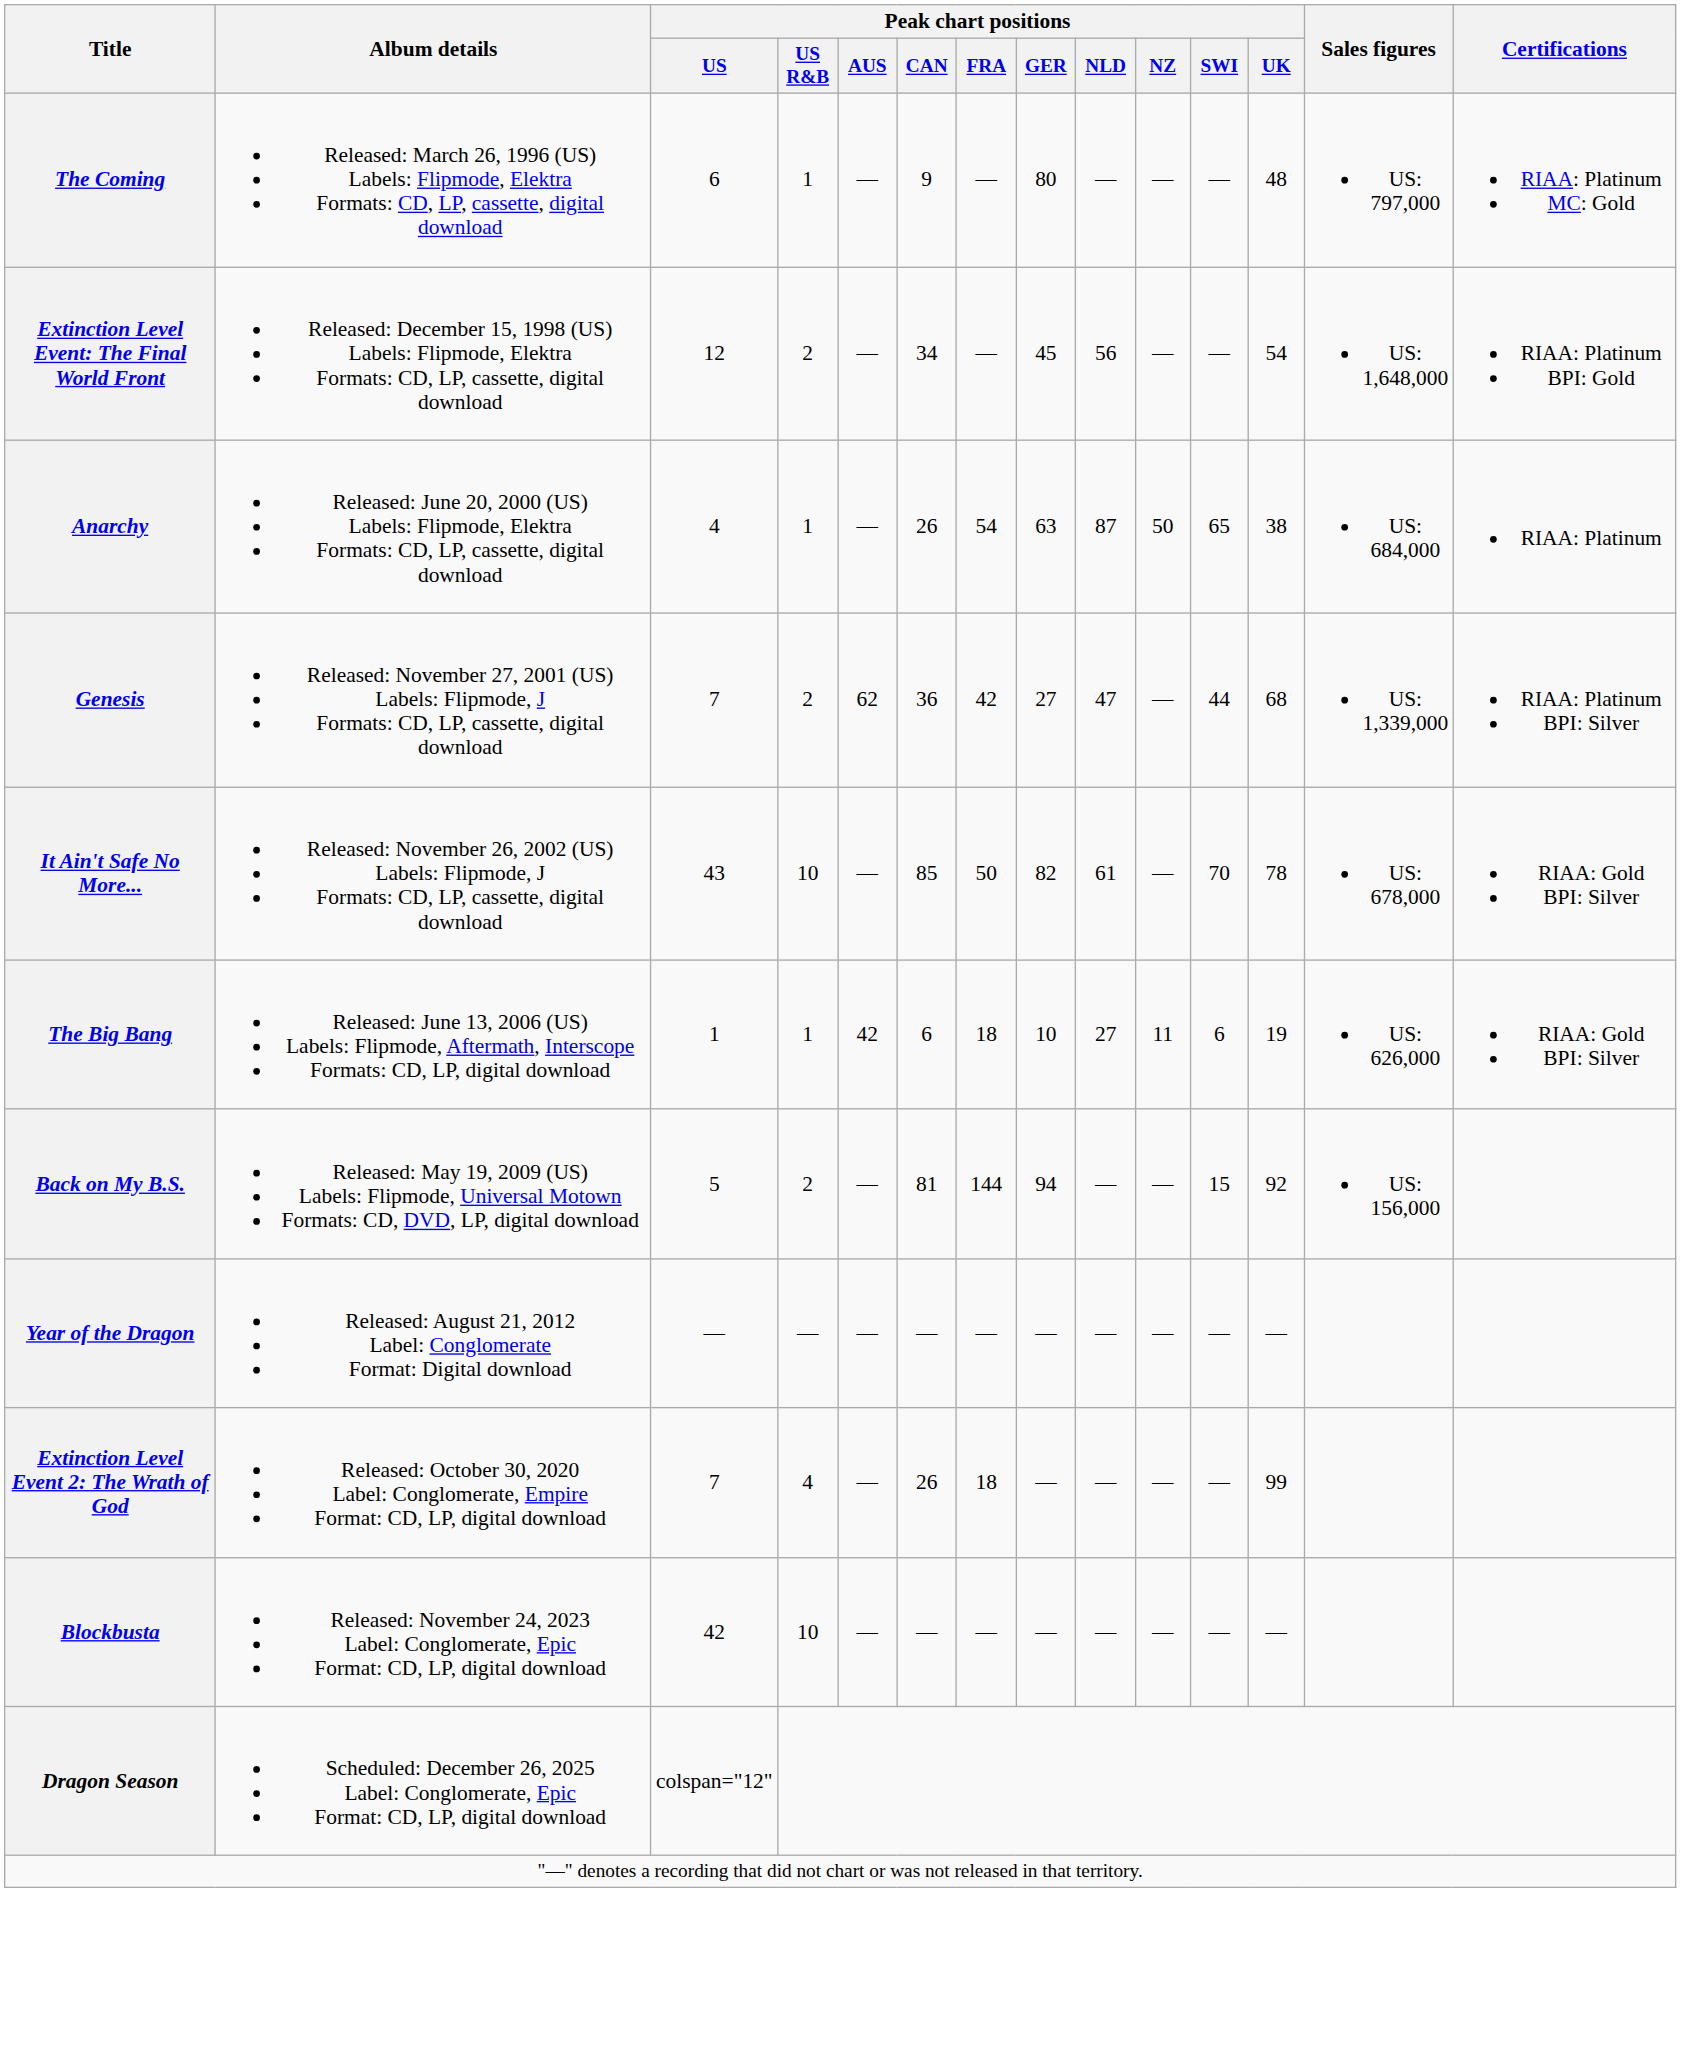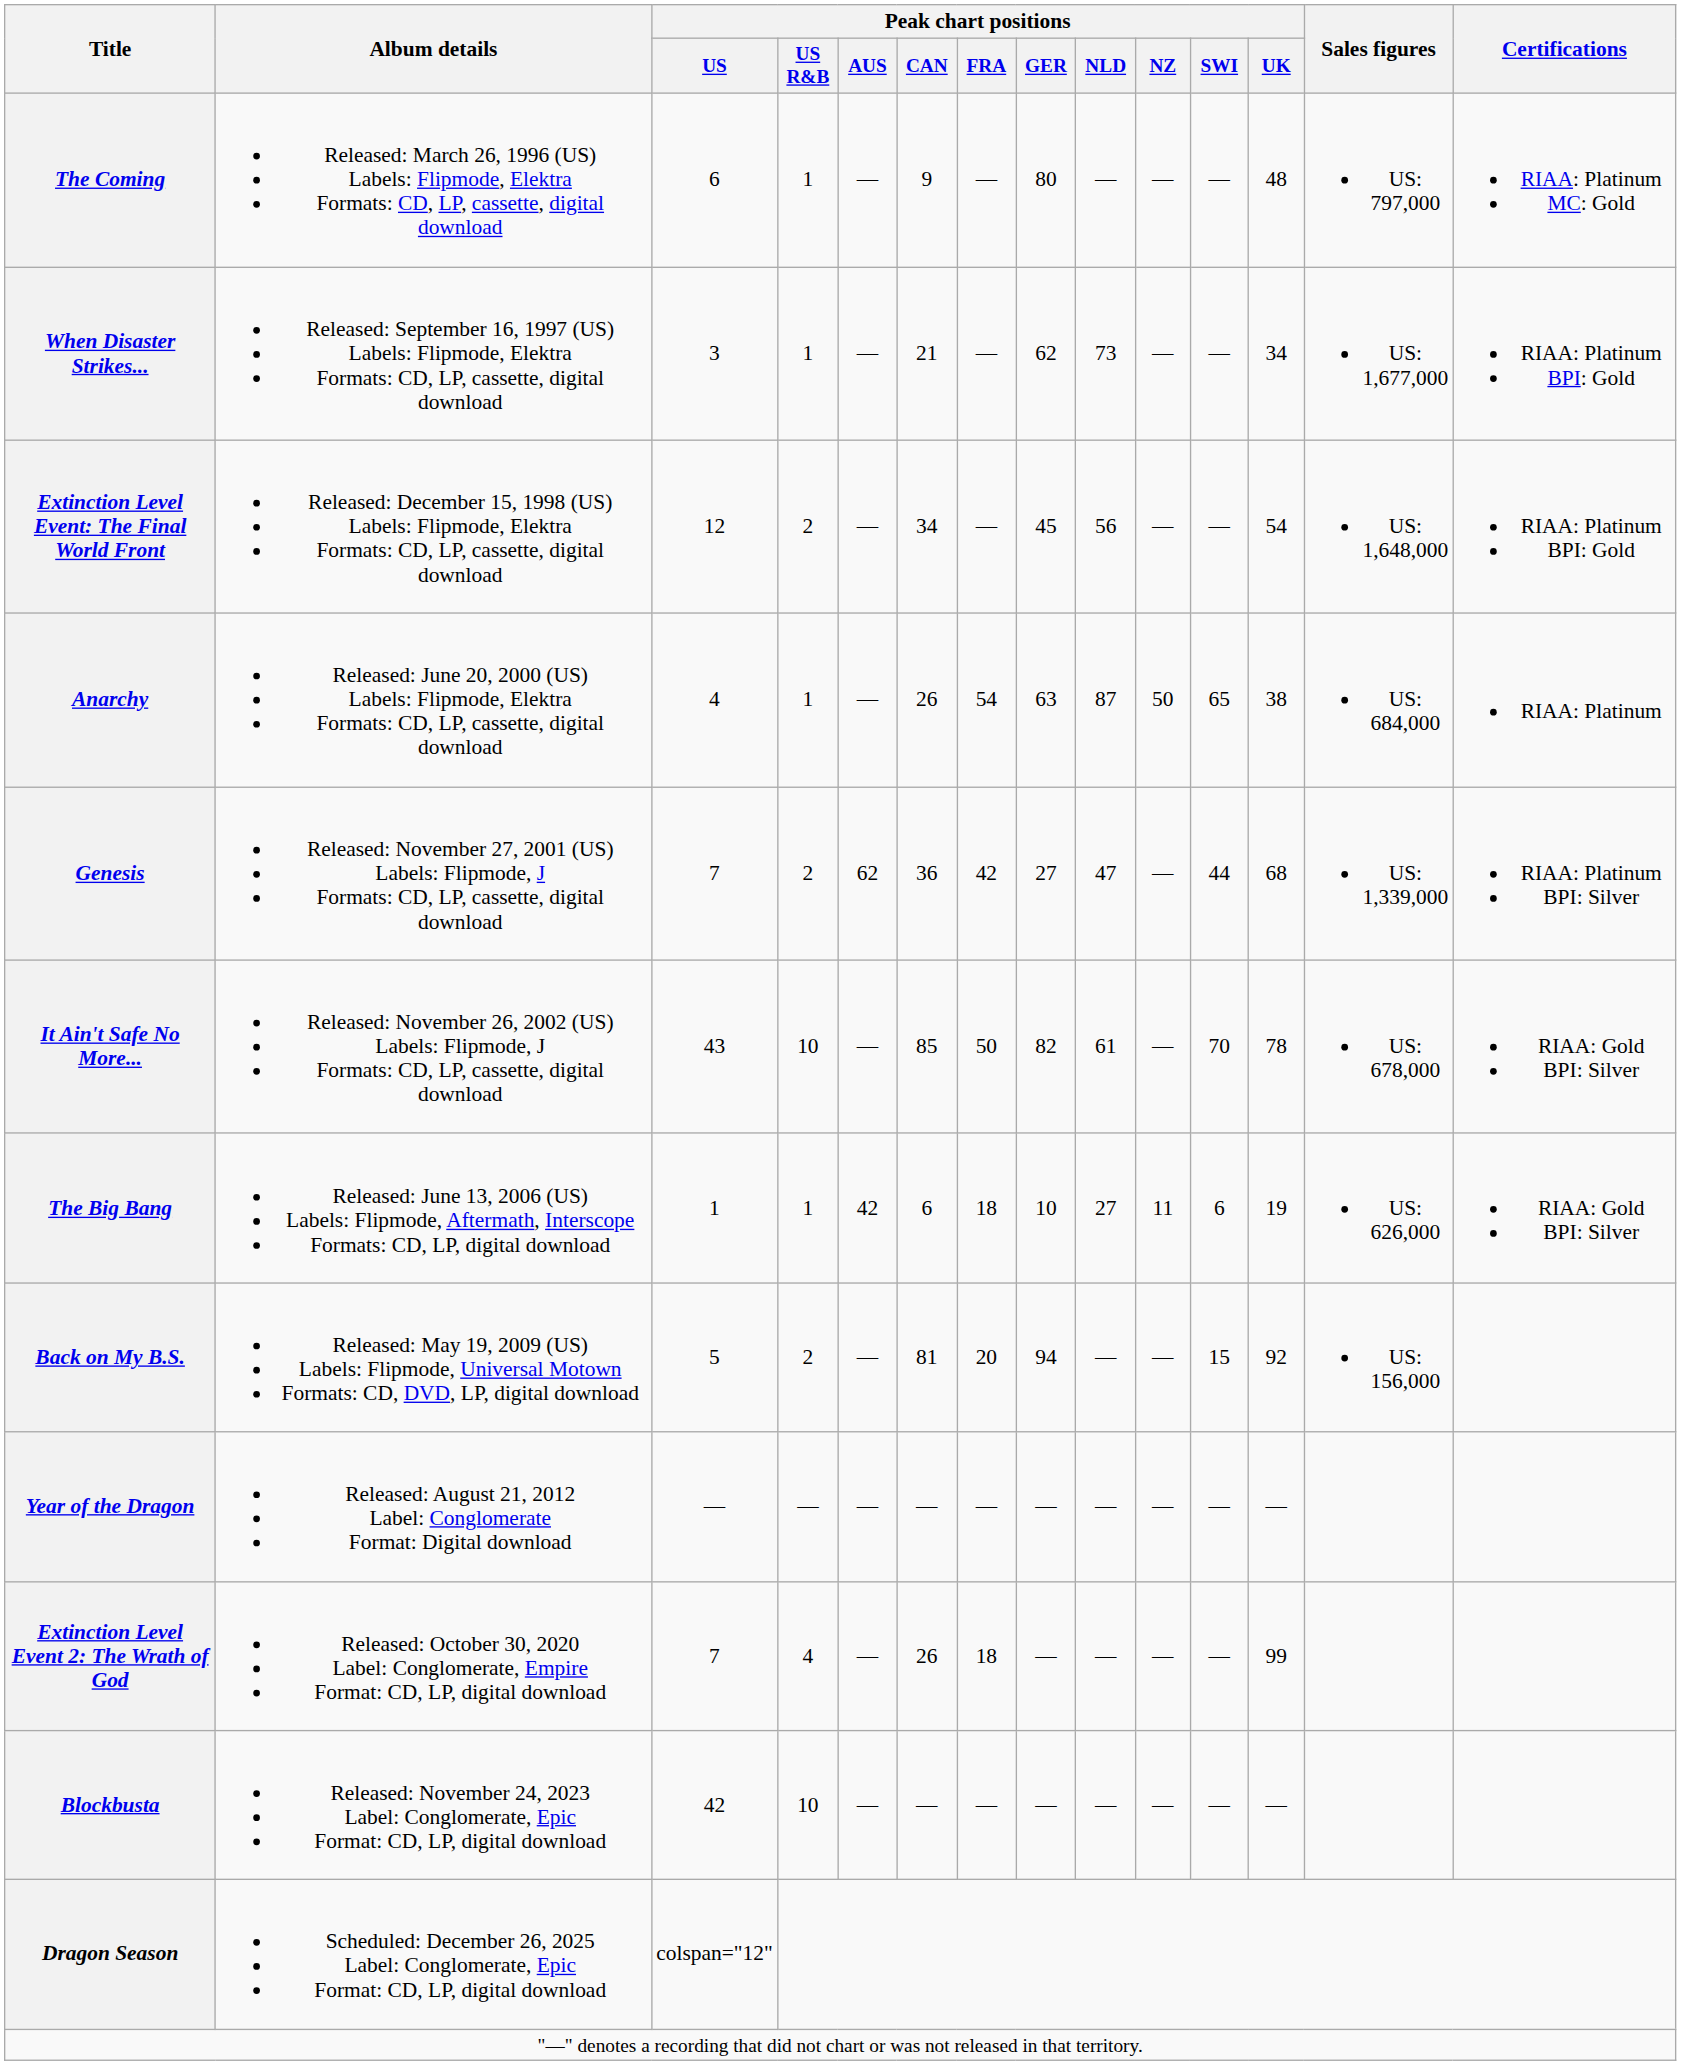+ row: (110, 353)
(986, 1183) 144 -> (986, 1357) 20
